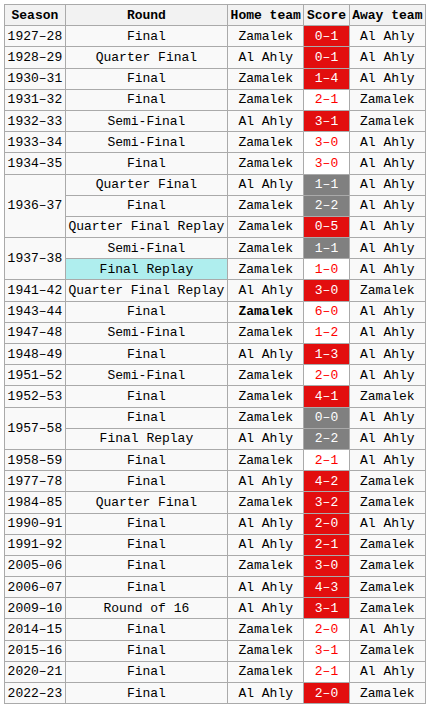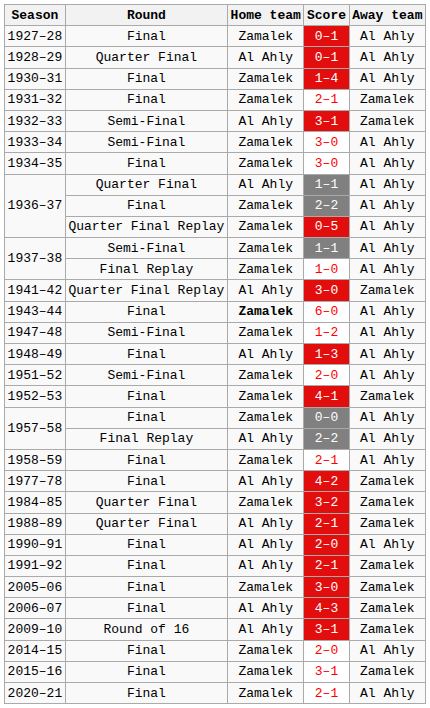(146, 269) paleturquoise background -> (146, 269) no background
+ row: (35, 524)
- row: (35, 693)
